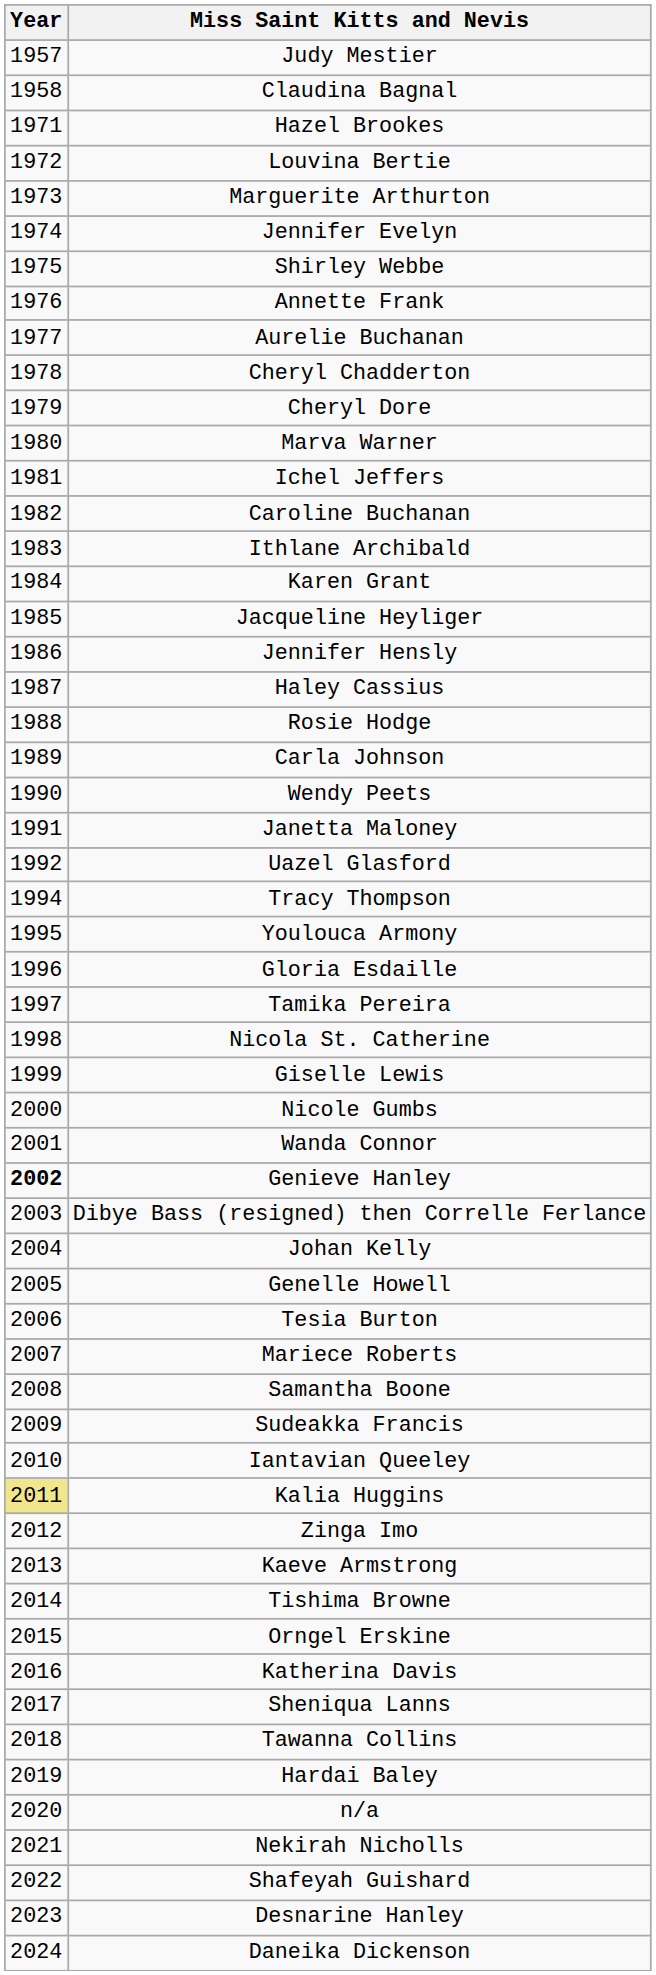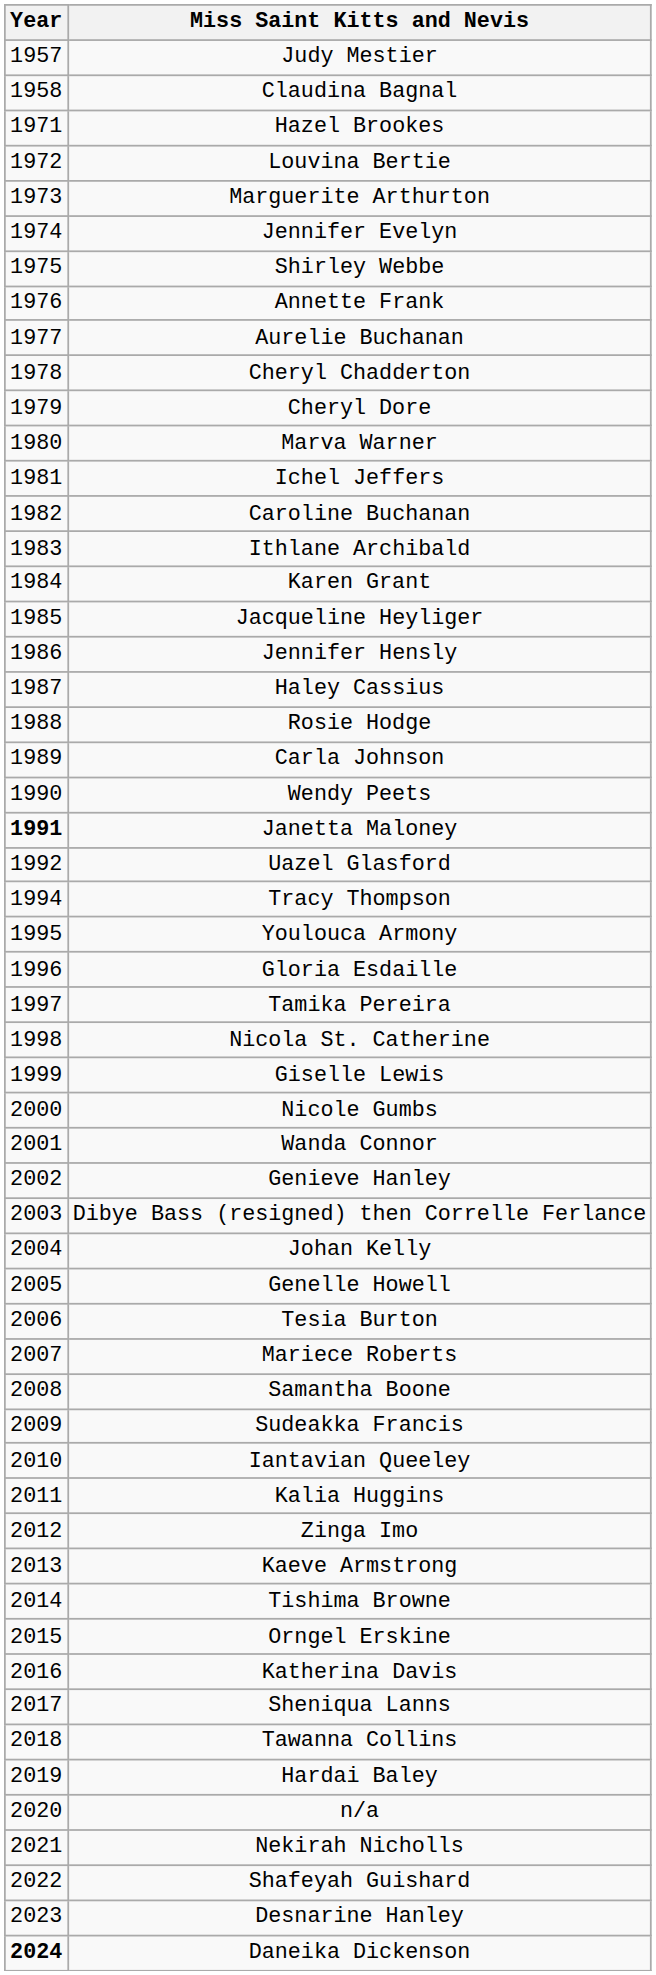(36, 830) normal -> (36, 830) bold
(36, 1181) bold -> (36, 1181) normal
(36, 1497) khaki background -> (36, 1497) no background
(36, 1953) normal -> (36, 1953) bold
